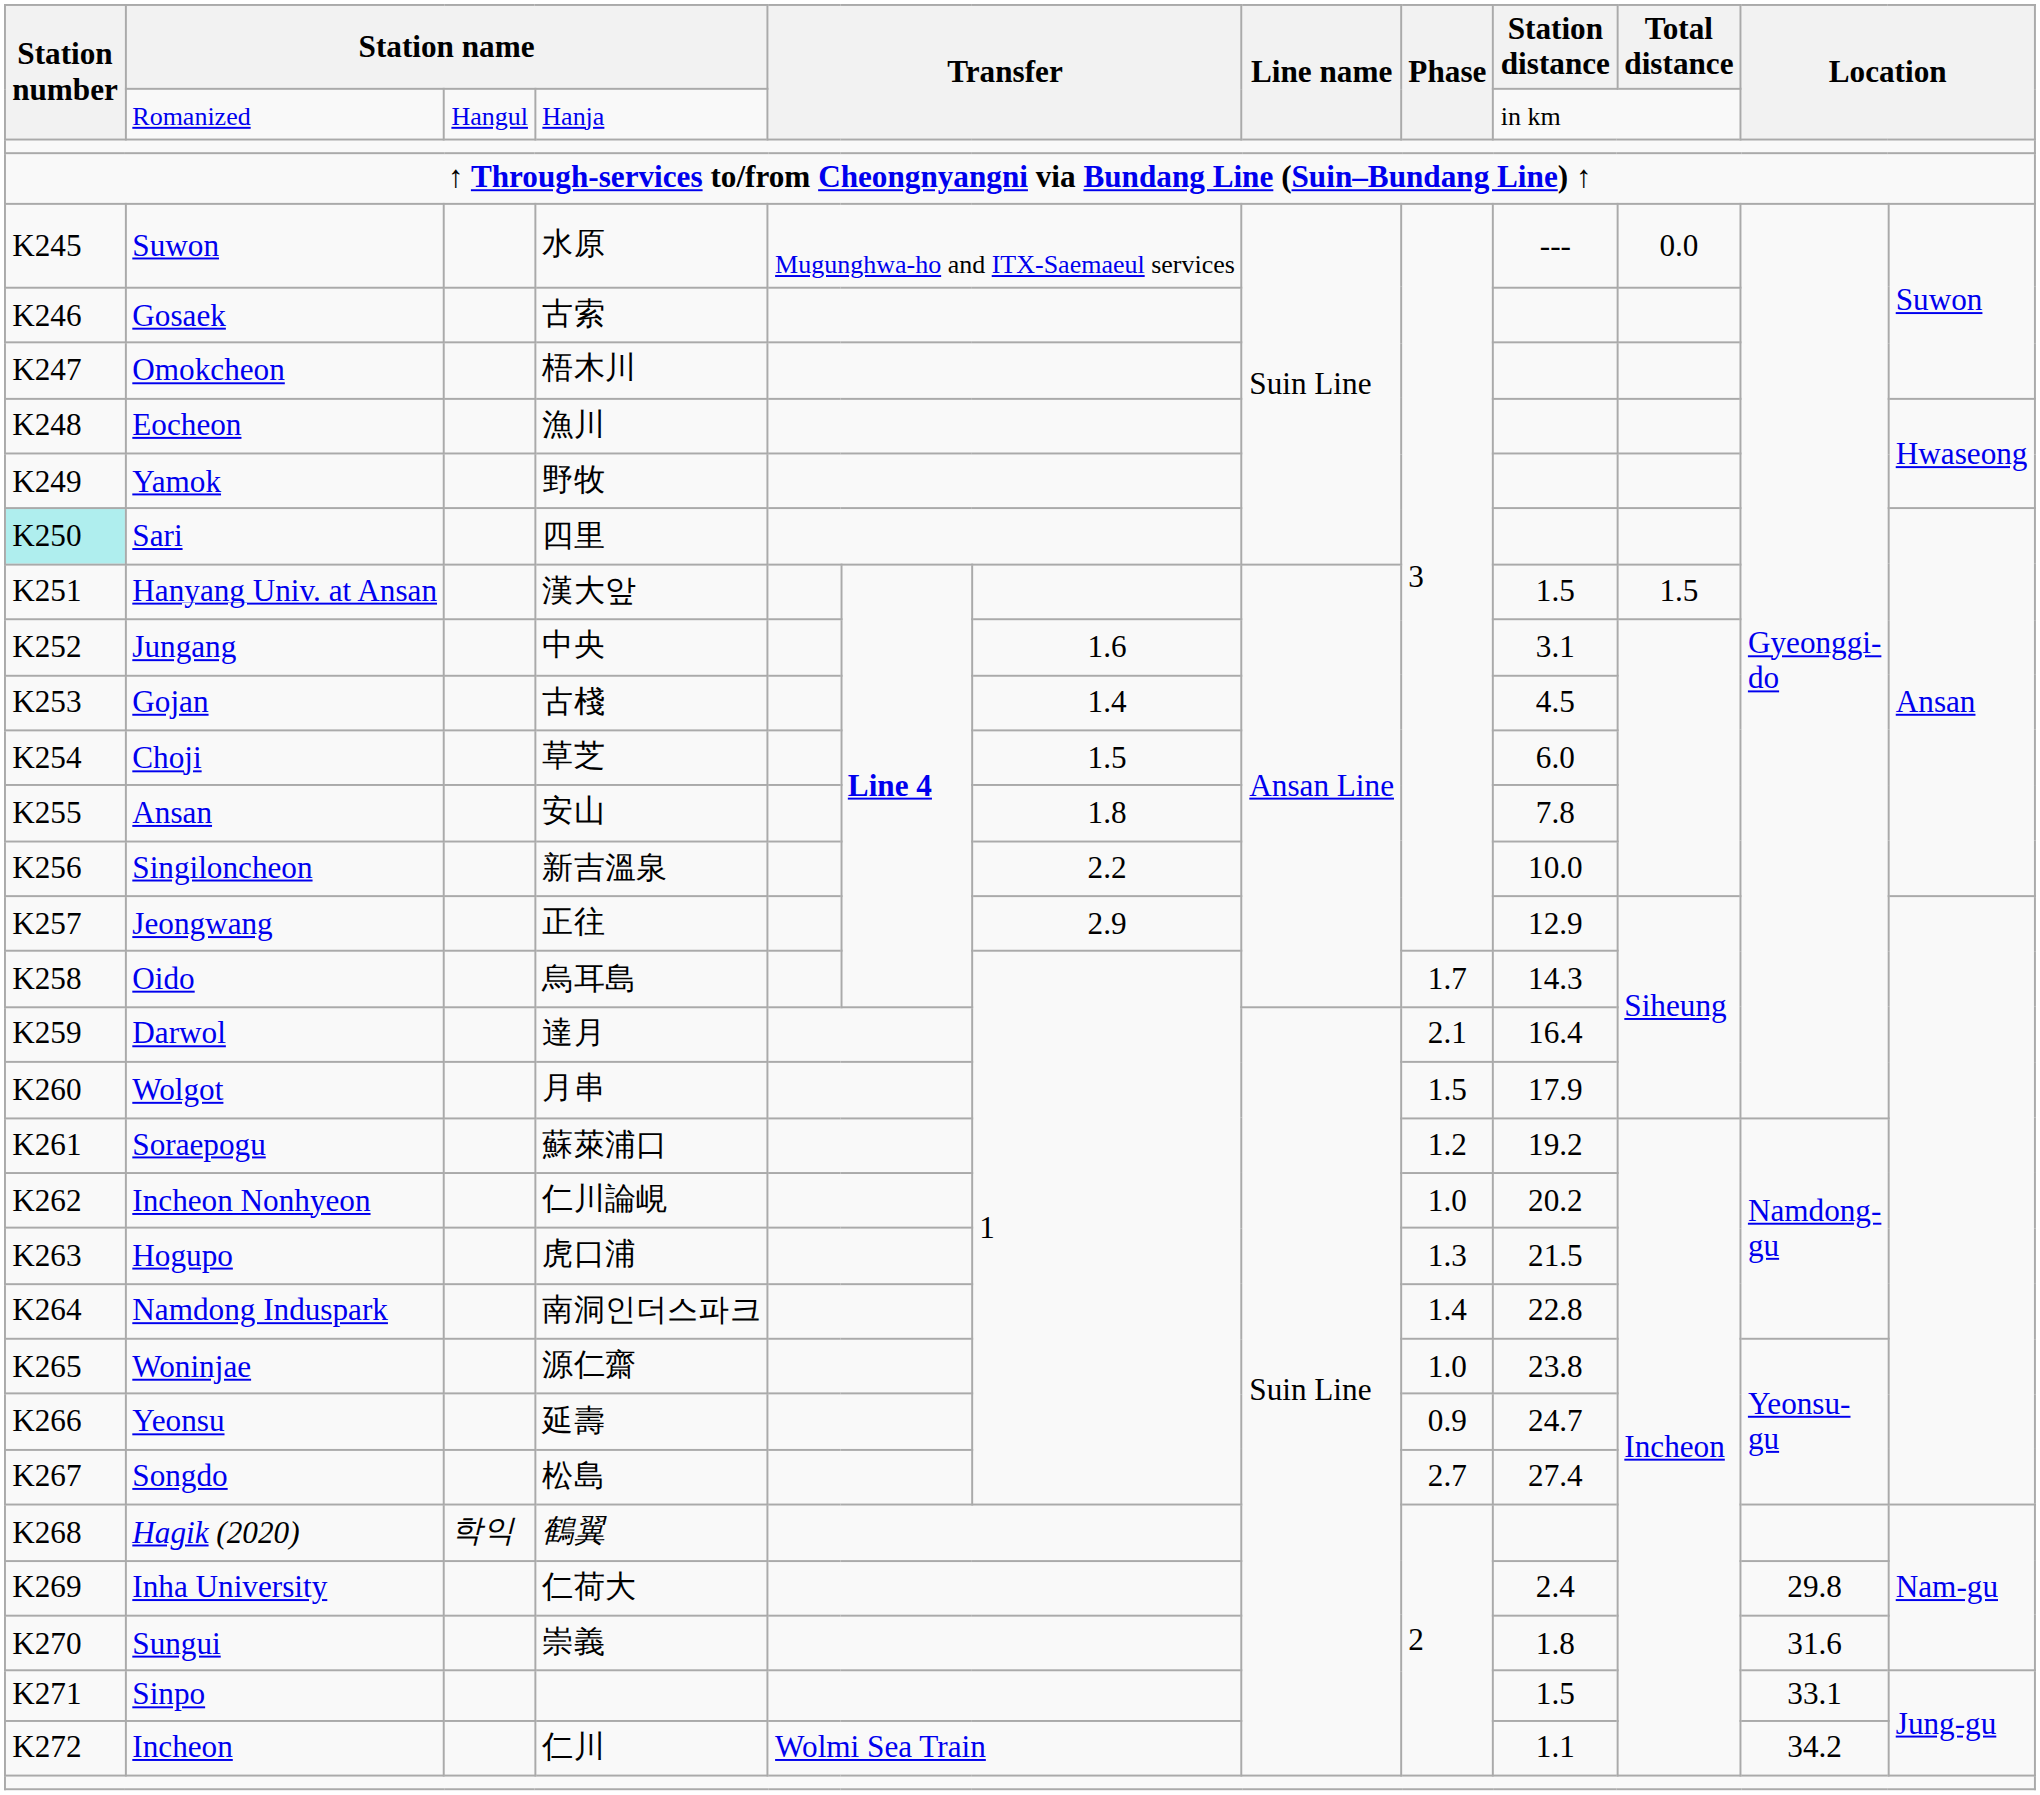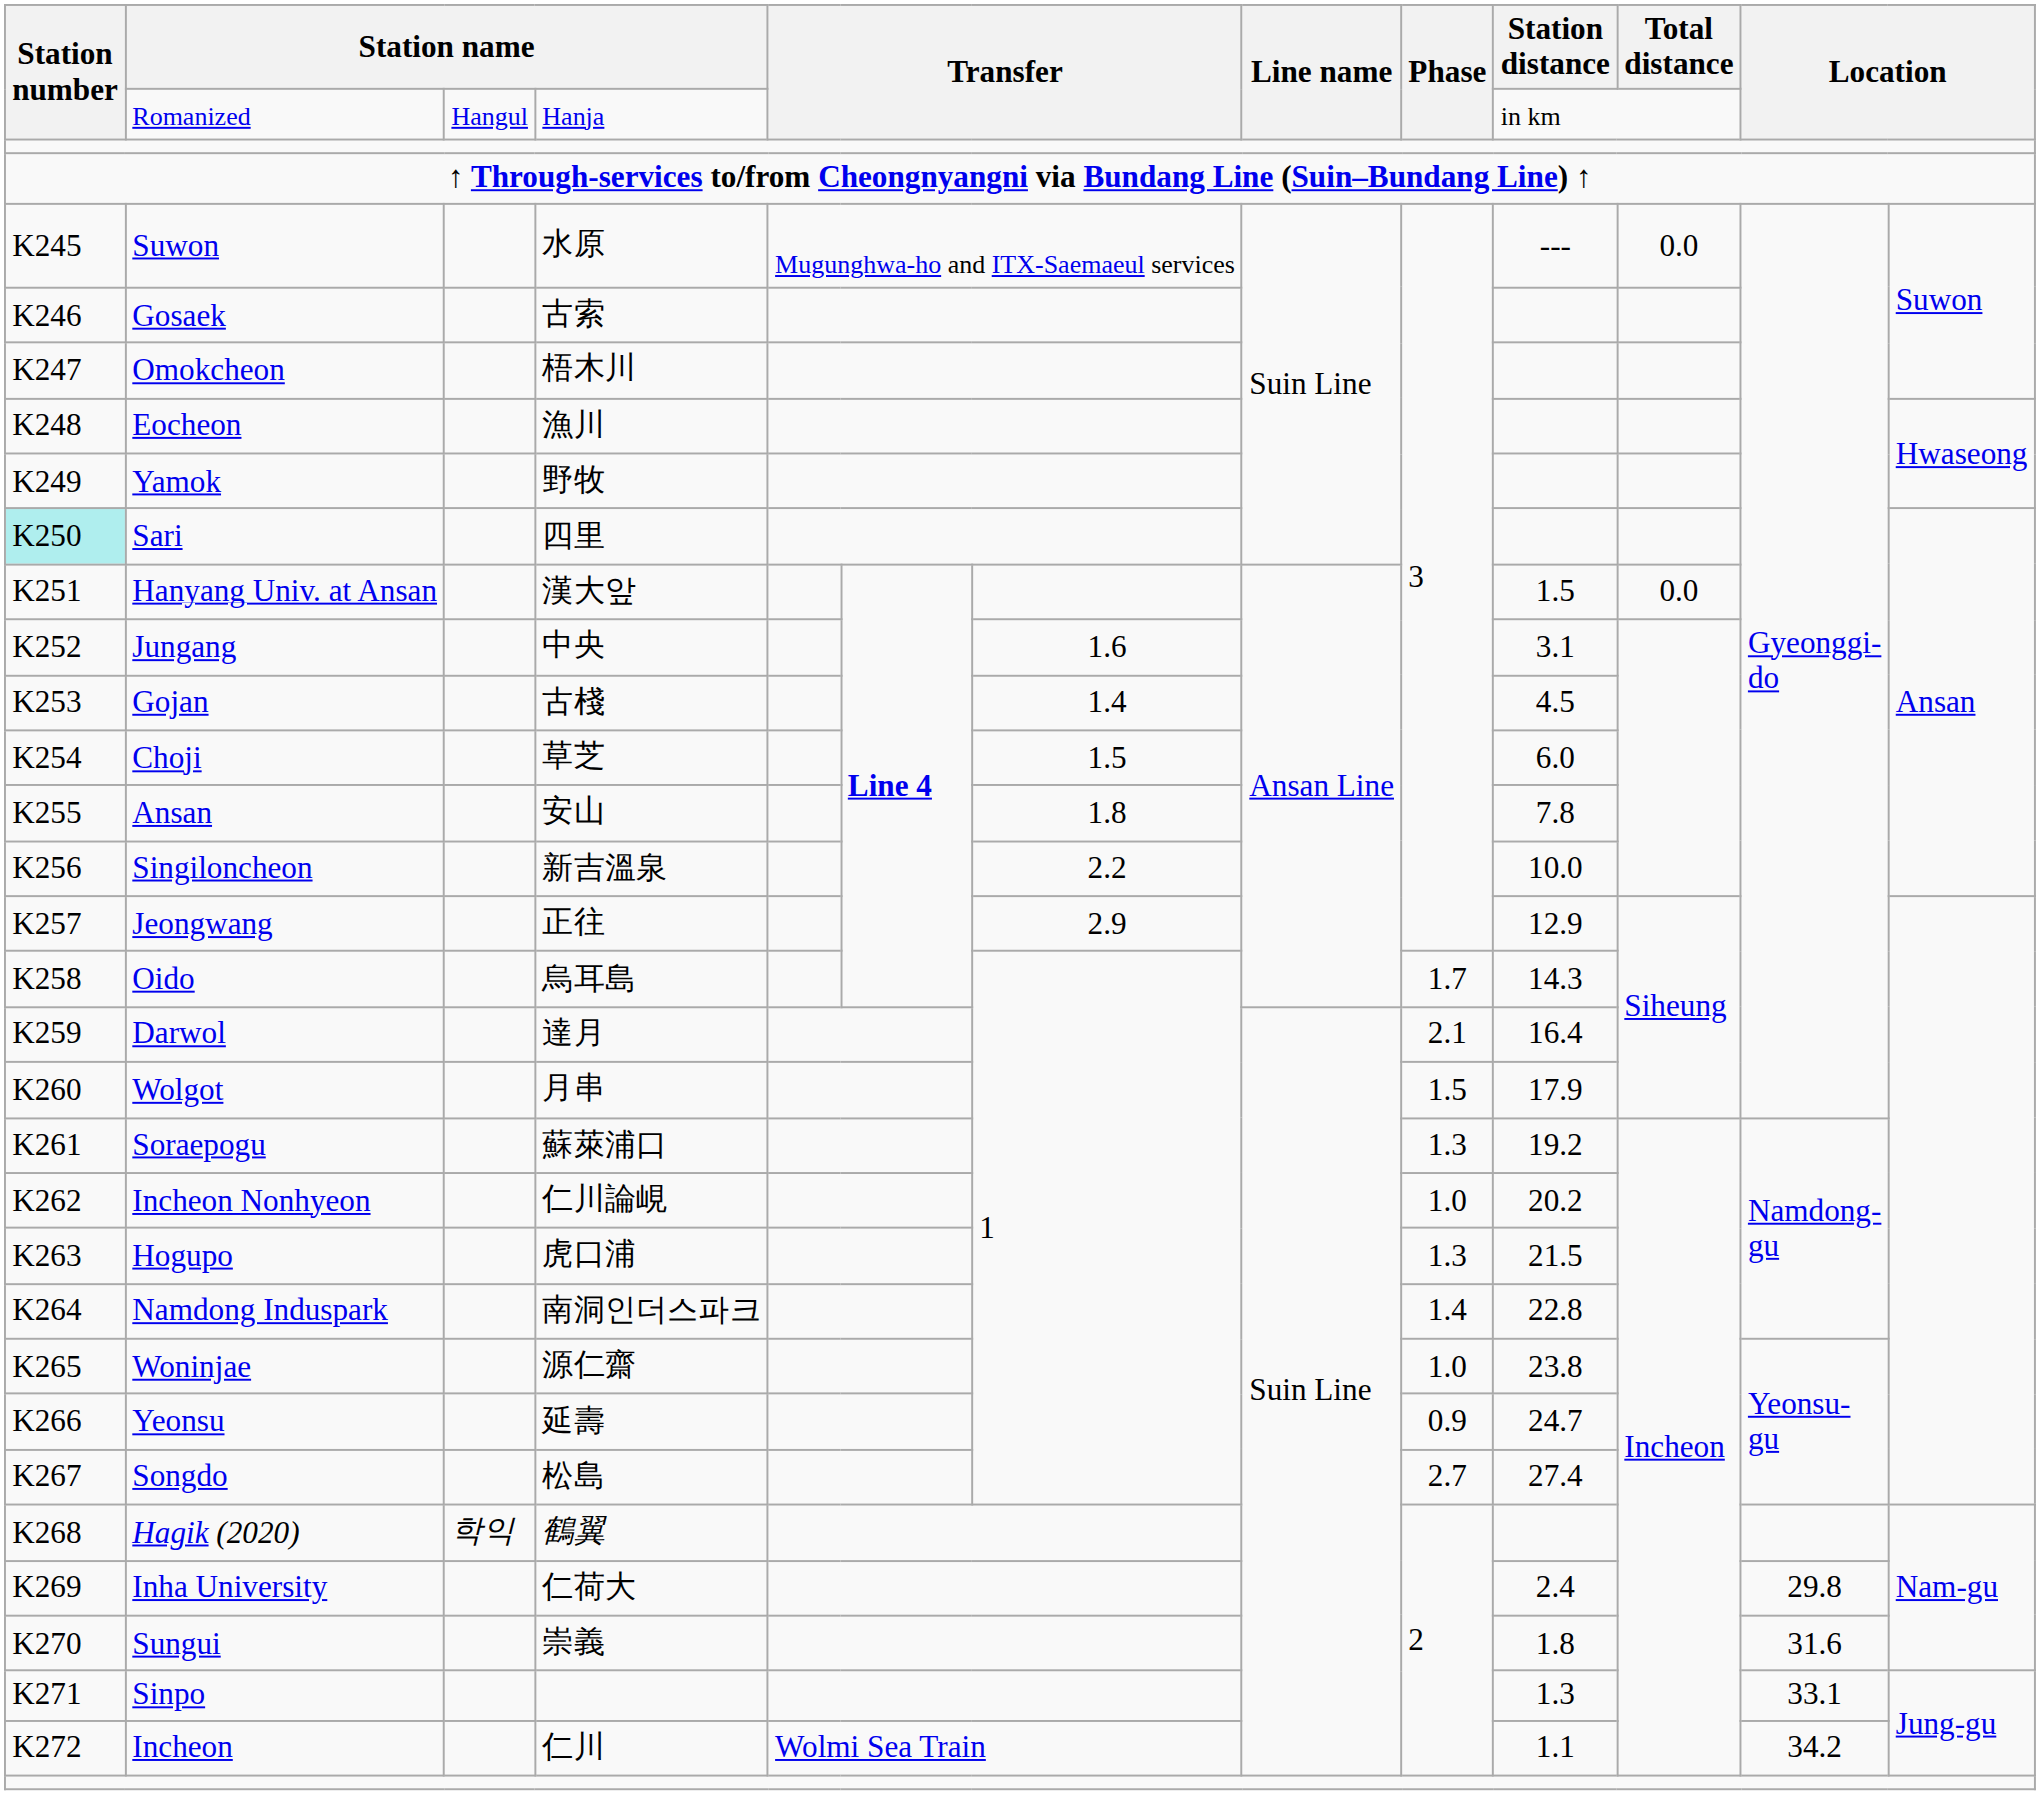(1679, 591) 1.5 -> (1679, 591) 0.0
(1447, 1144) 1.2 -> (1447, 1144) 1.3
(1555, 1695) 1.5 -> (1555, 1695) 1.3
